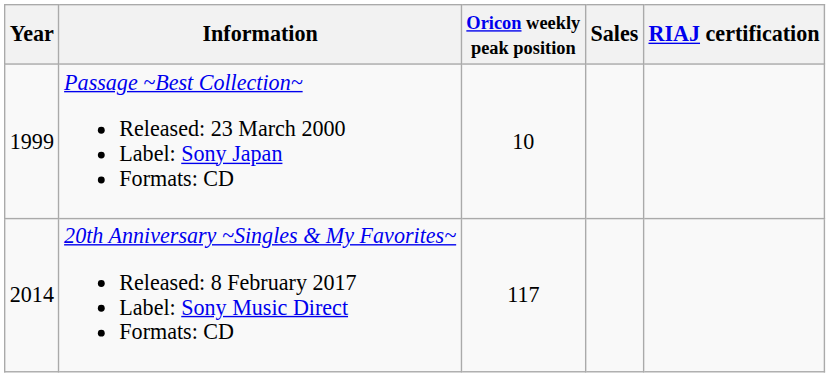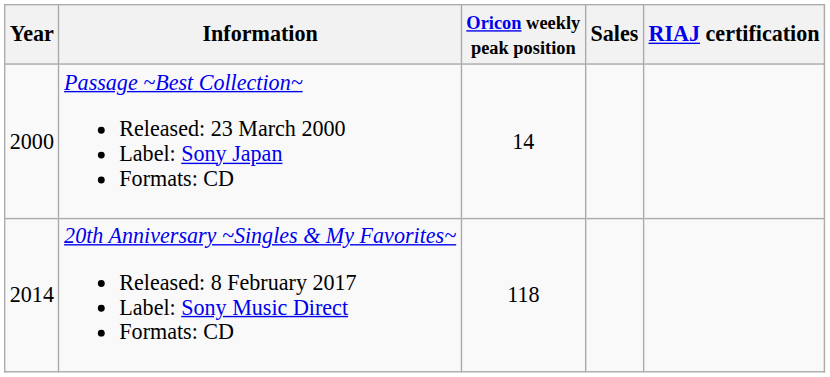(32, 141) 1999 -> (32, 141) 2000
(523, 141) 10 -> (523, 141) 14
(523, 294) 117 -> (523, 294) 118
